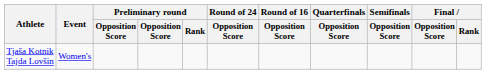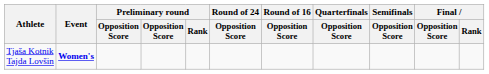(75, 56) normal -> (76, 56) bold
